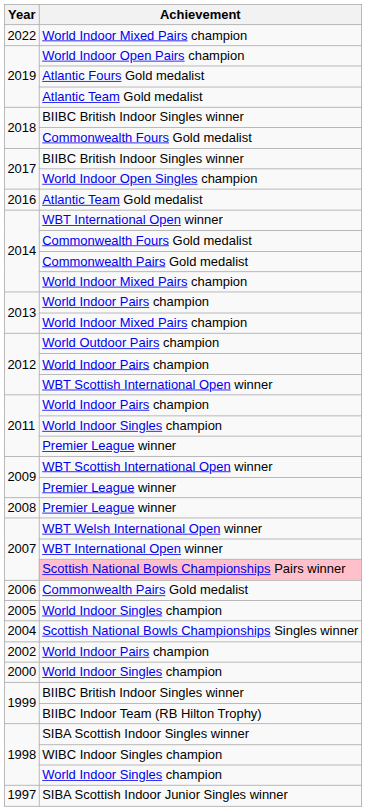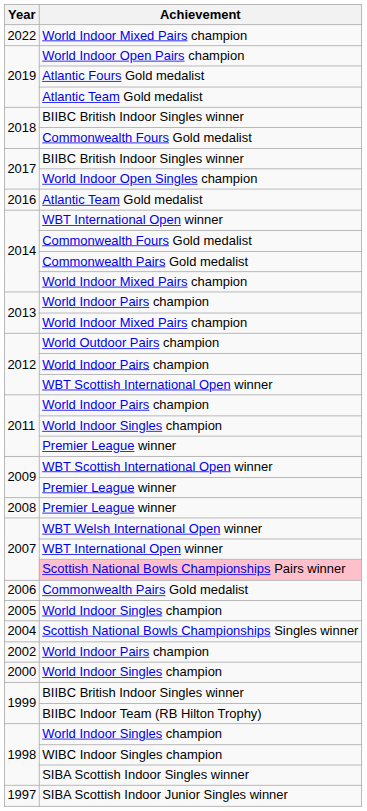(146, 734) SIBA Scottish Indoor Singles winner -> (132, 734) World Indoor Singles champion
(132, 775) World Indoor Singles champion -> (146, 775) SIBA Scottish Indoor Singles winner
